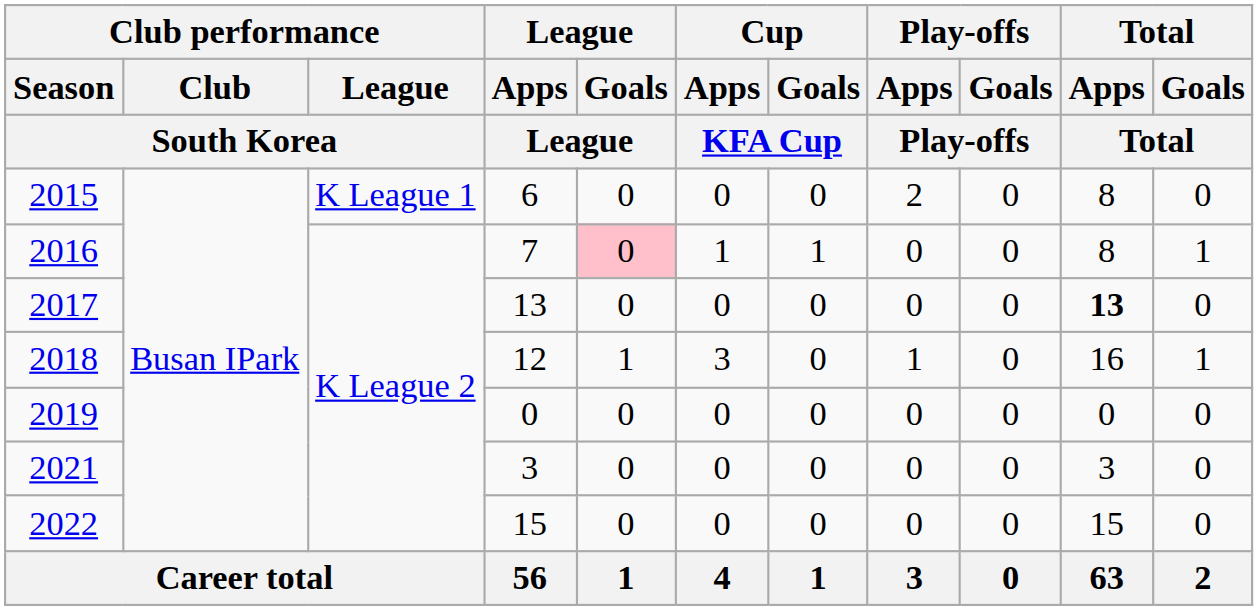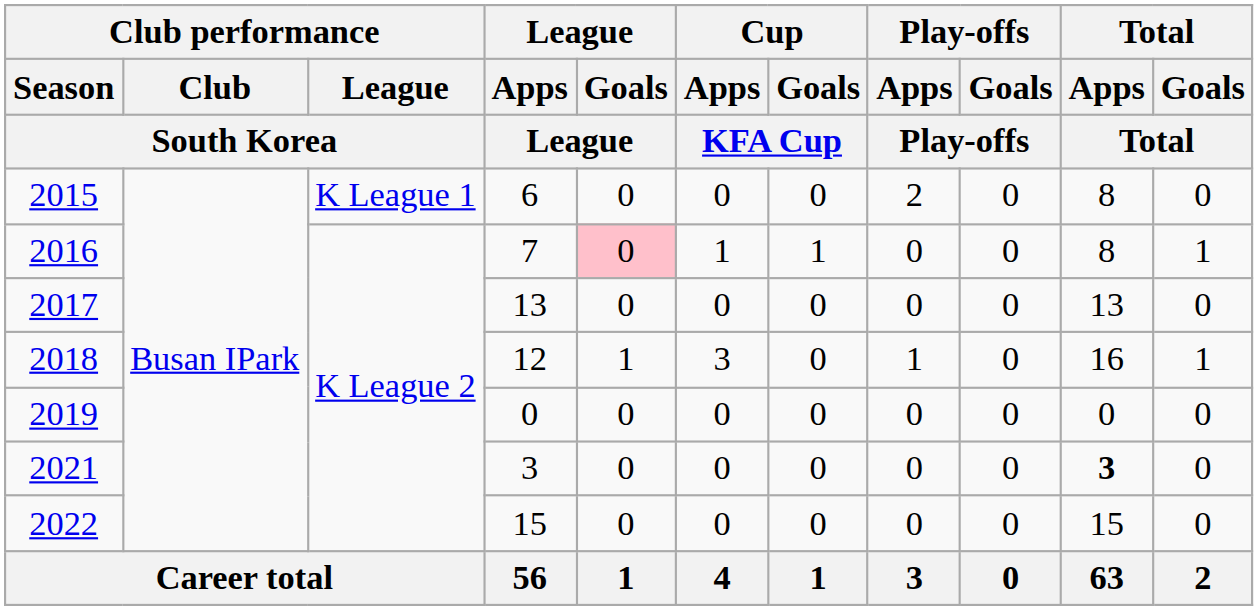(1107, 304) bold -> (1107, 304) normal
(1107, 468) normal -> (1107, 468) bold
